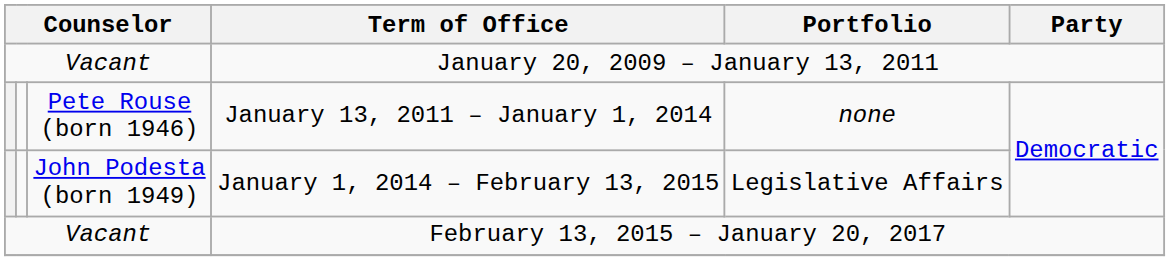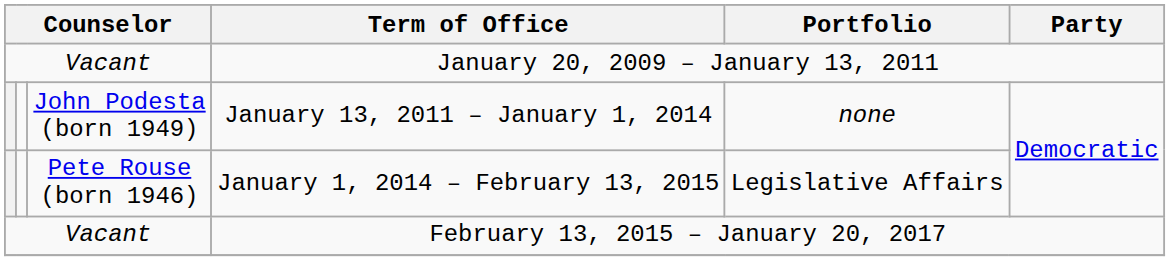(120, 116) Pete Rouse (born 1946) -> (120, 116) John Podesta (born 1949)
(120, 183) John Podesta (born 1949) -> (120, 183) Pete Rouse (born 1946)
